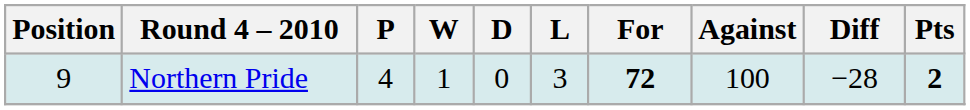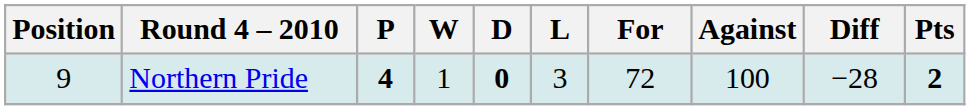(386, 78) normal -> (386, 78) bold
(502, 78) normal -> (502, 78) bold
(640, 78) bold -> (640, 78) normal
